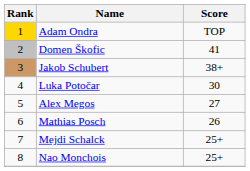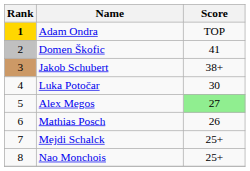(20, 31) normal -> (20, 31) bold
(214, 103) no background -> (214, 103) lightgreen background
